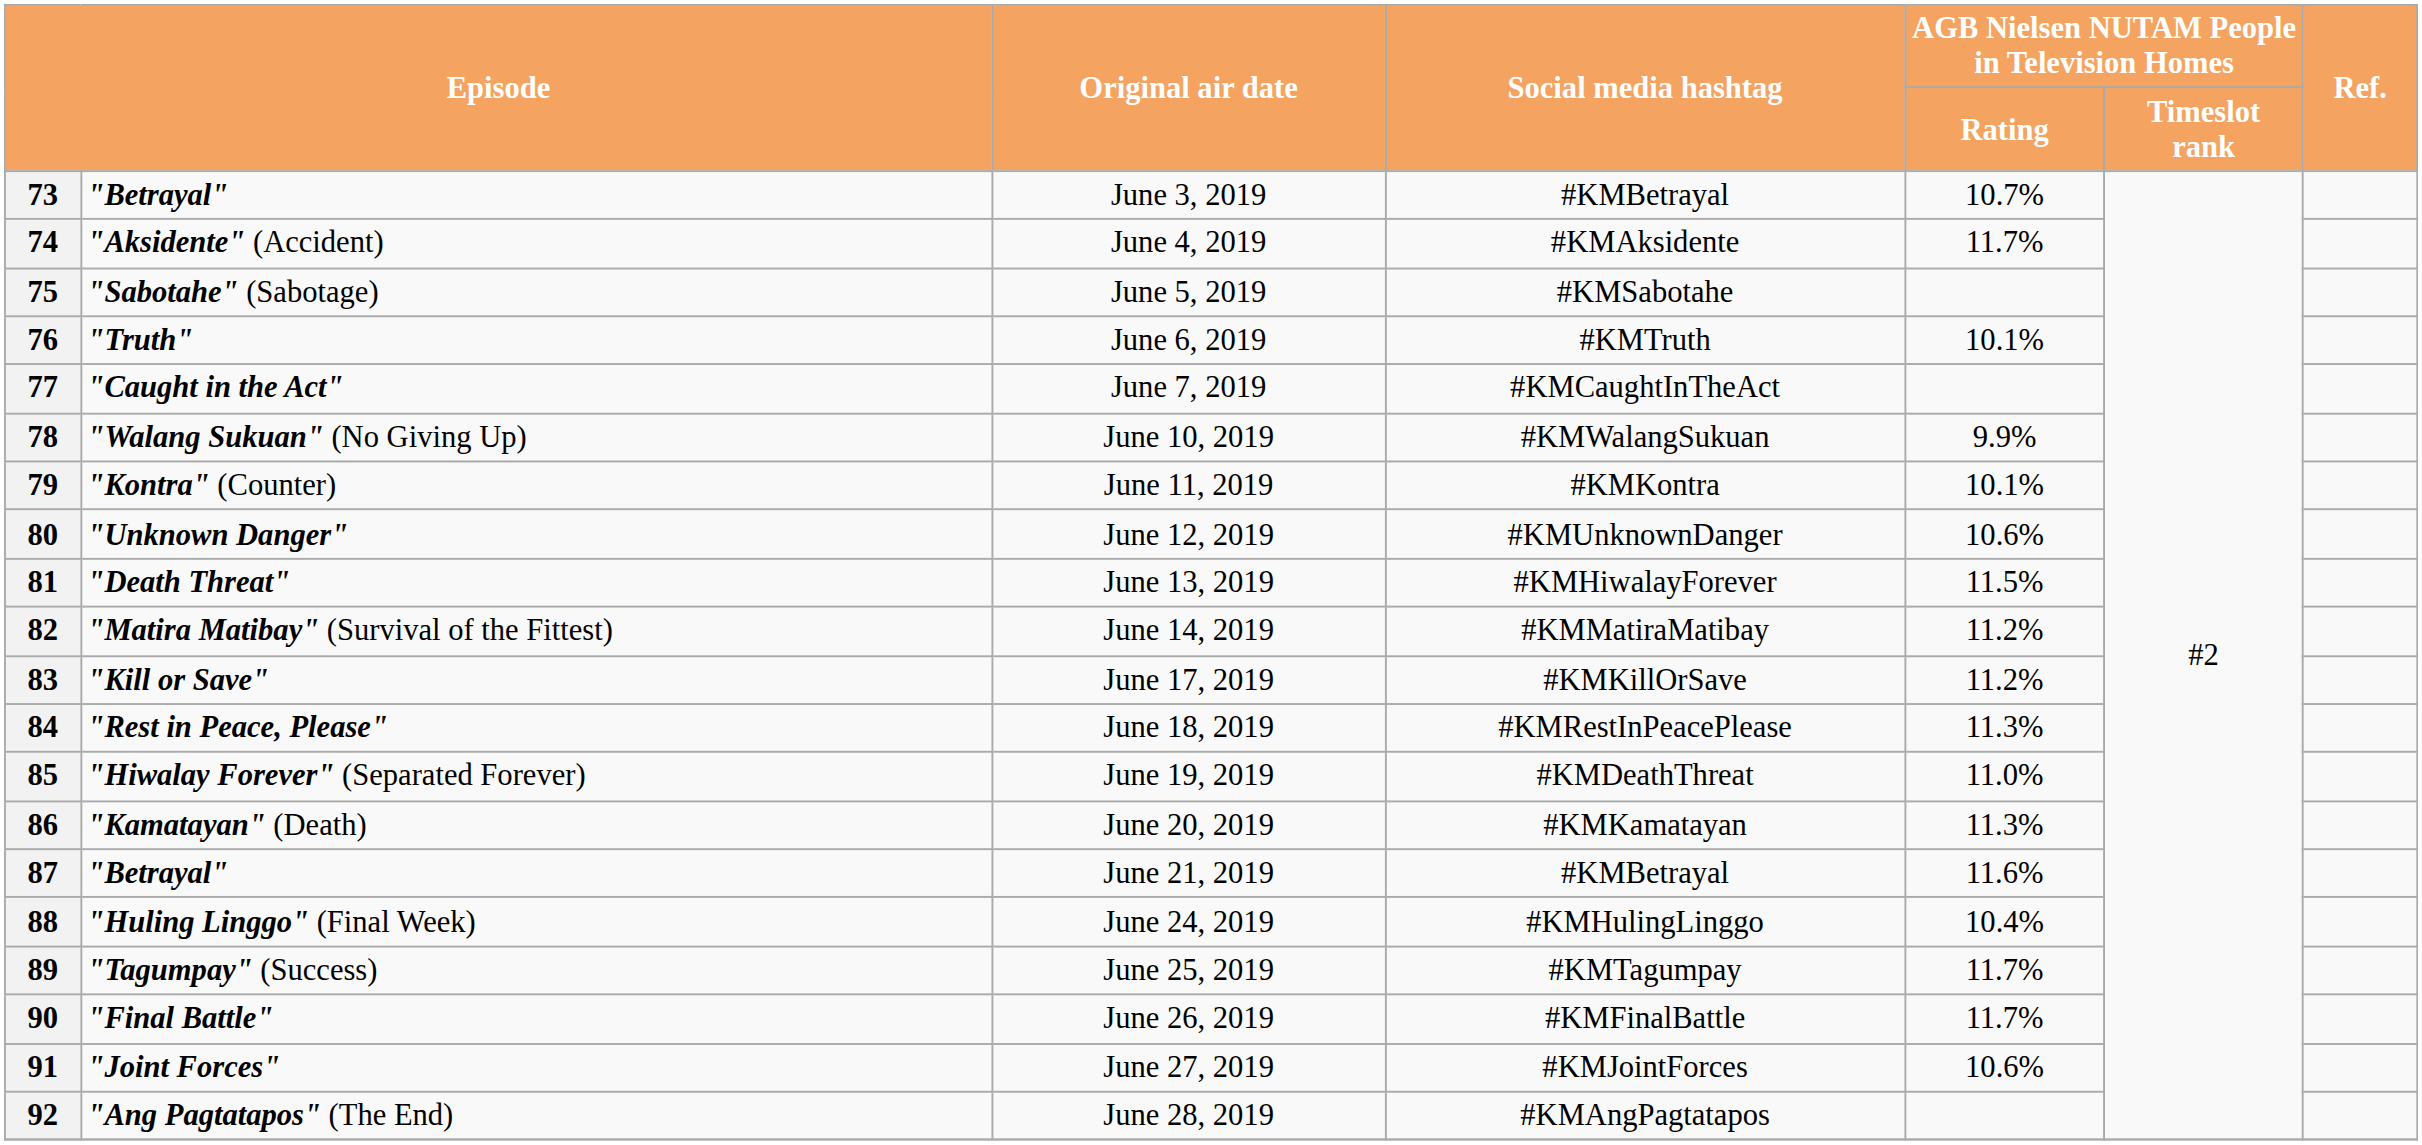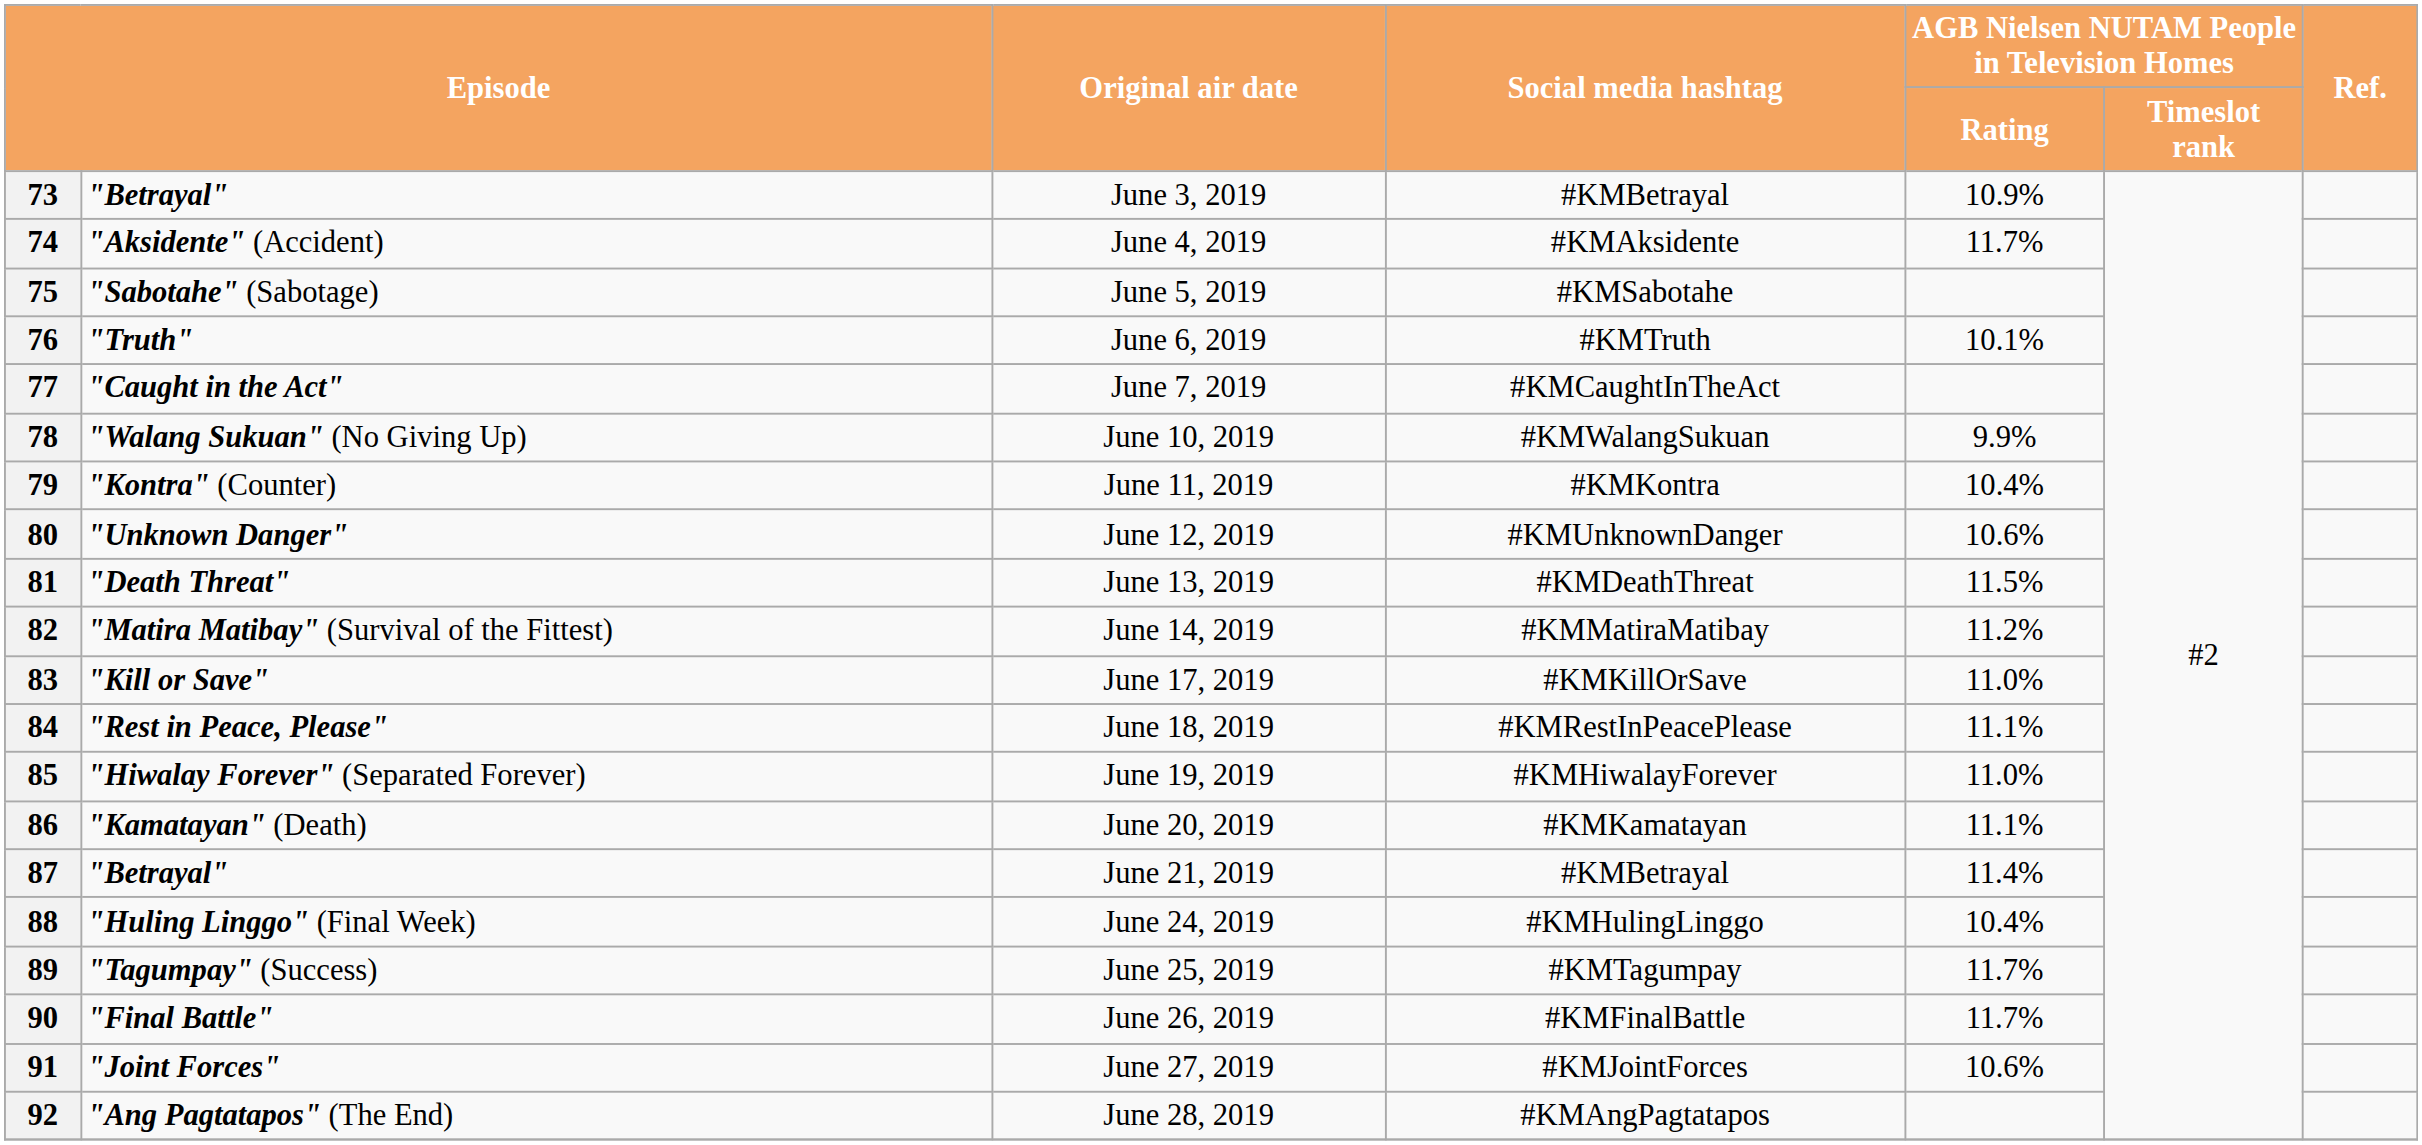(2005, 194) 10.7% -> (2005, 194) 10.9%
(2005, 485) 10.1% -> (2005, 485) 10.4%
(1645, 582) #KMHiwalayForever -> (1645, 582) #KMDeathThreat
(2005, 679) 11.2% -> (2005, 679) 11.0%
(2005, 727) 11.3% -> (2005, 727) 11.1%
(1645, 776) #KMDeathThreat -> (1645, 776) #KMHiwalayForever
(2005, 824) 11.3% -> (2005, 824) 11.1%
(2005, 872) 11.6% -> (2005, 872) 11.4%
